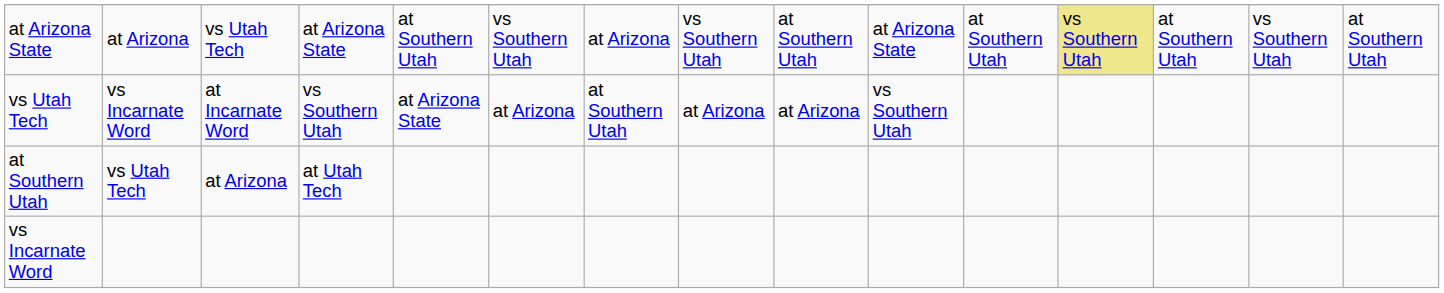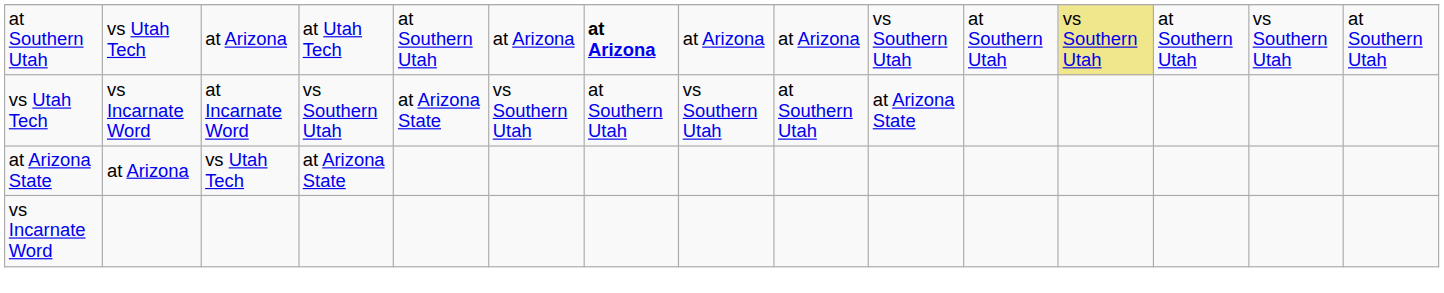(50, 39) at Arizona State -> (46, 39) at Southern Utah
(148, 39) at Arizona -> (138, 39) vs Utah Tech
(236, 39) vs Utah Tech -> (246, 39) at Arizona
(344, 39) at Arizona State -> (332, 39) at Utah Tech
(530, 39) vs Southern Utah -> (534, 39) at Arizona
(629, 39) normal -> (622, 39) bold
(720, 39) vs Southern Utah -> (724, 39) at Arizona
(815, 39) at Southern Utah -> (819, 39) at Arizona
(914, 39) at Arizona State -> (910, 39) vs Southern Utah
(534, 110) at Arizona -> (530, 110) vs Southern Utah
(724, 110) at Arizona -> (720, 110) vs Southern Utah
(819, 110) at Arizona -> (815, 110) at Southern Utah
(910, 110) vs Southern Utah -> (914, 110) at Arizona State
(46, 180) at Southern Utah -> (50, 170) at Arizona State
(138, 180) vs Utah Tech -> (148, 170) at Arizona
(246, 180) at Arizona -> (236, 170) vs Utah Tech
(332, 180) at Utah Tech -> (344, 170) at Arizona State
